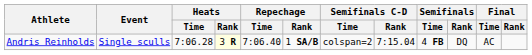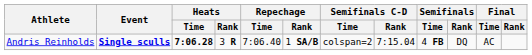(135, 41) normal -> (135, 41) bold
(194, 41) normal -> (194, 41) bold
(228, 41) lightyellow background -> (228, 41) no background
